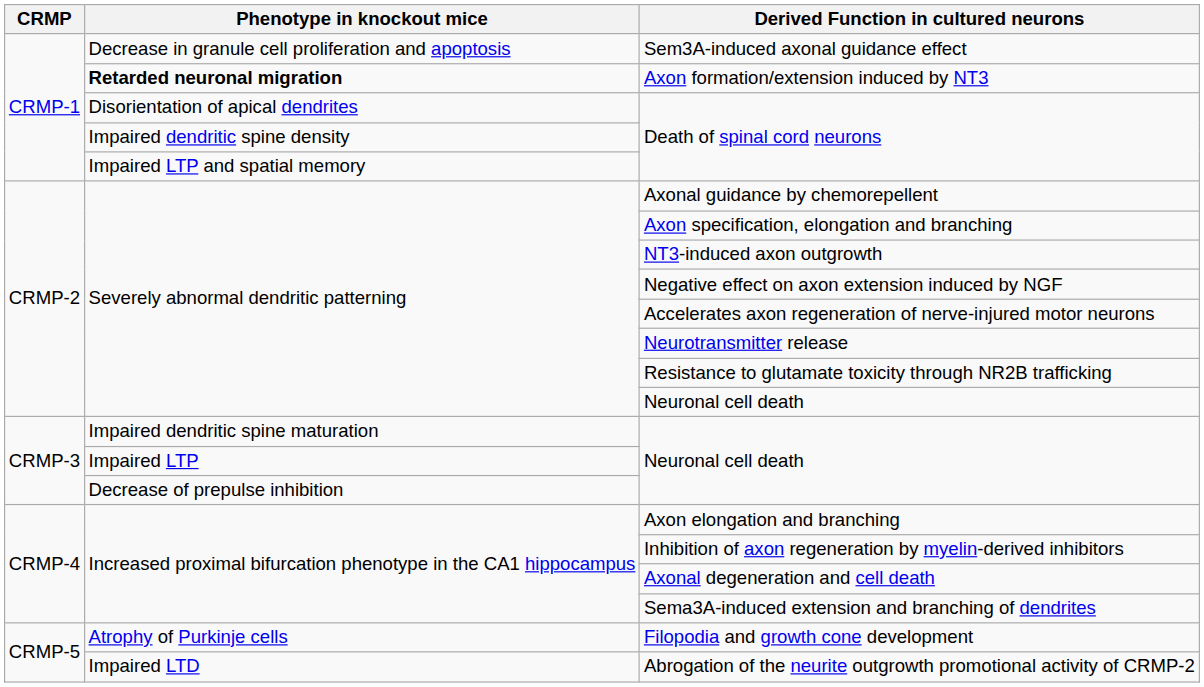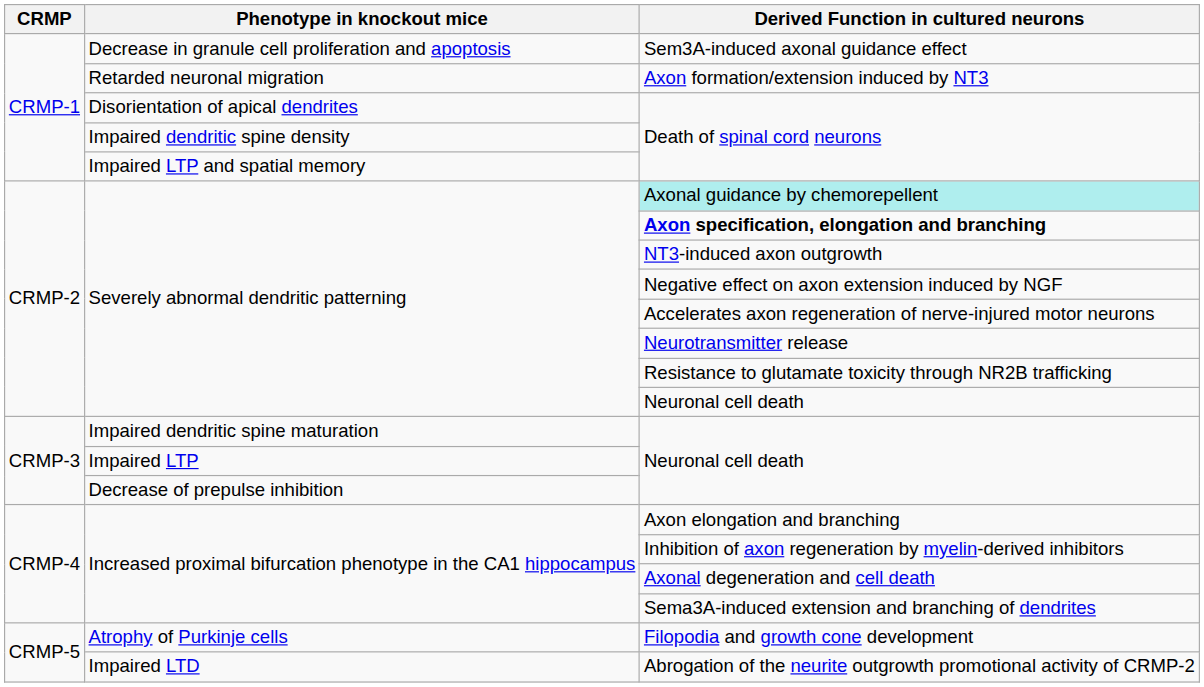(215, 78) bold -> (206, 78) normal
(791, 195) no background -> (791, 195) paleturquoise background
(828, 225) normal -> (845, 225) bold
